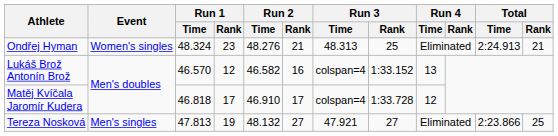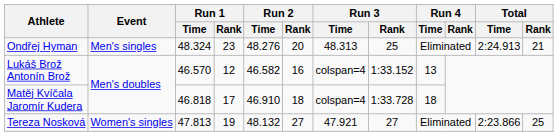(132, 47) Women's singles -> (123, 47) Men's singles
(298, 47) 21 -> (298, 47) 20
(298, 100) 17 -> (298, 100) 18
(430, 100) 12 -> (430, 100) 18
(123, 123) Men's singles -> (132, 123) Women's singles
